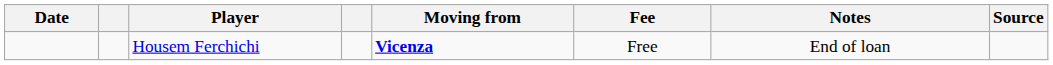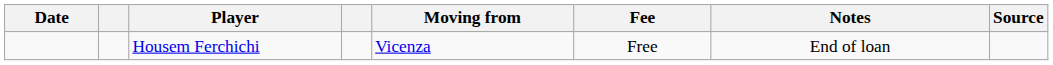(404, 45) bold -> (403, 45) normal
